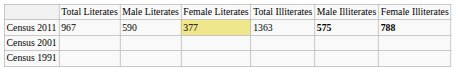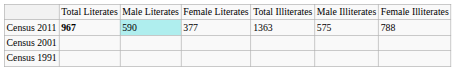(69, 27) normal -> (69, 27) bold
(130, 27) no background -> (130, 27) paleturquoise background
(191, 27) khaki background -> (191, 27) no background
(324, 27) bold -> (324, 27) normal
(388, 27) bold -> (388, 27) normal
